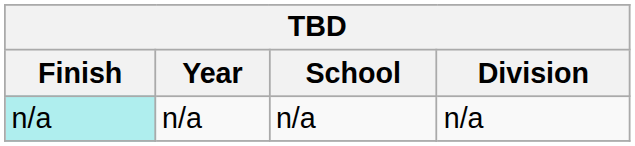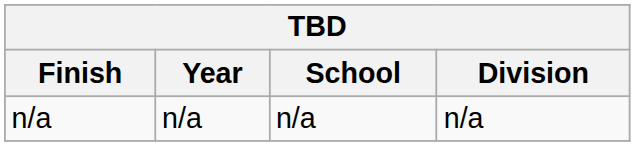(31, 118) paleturquoise background -> (31, 118) no background
